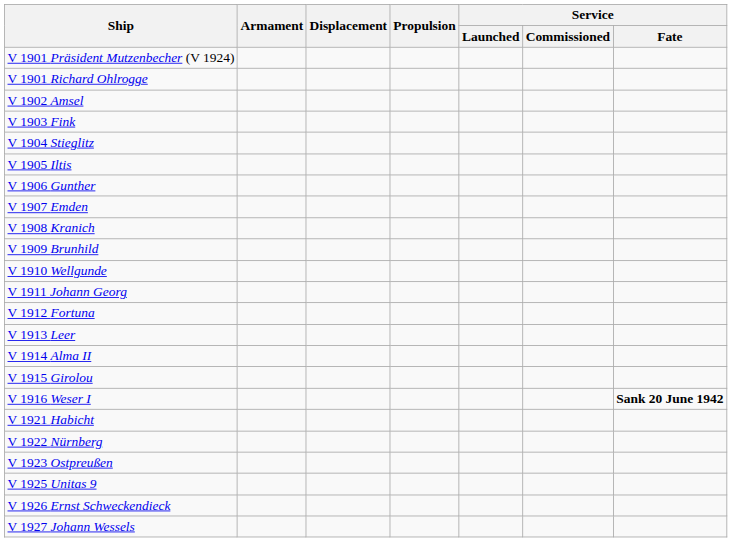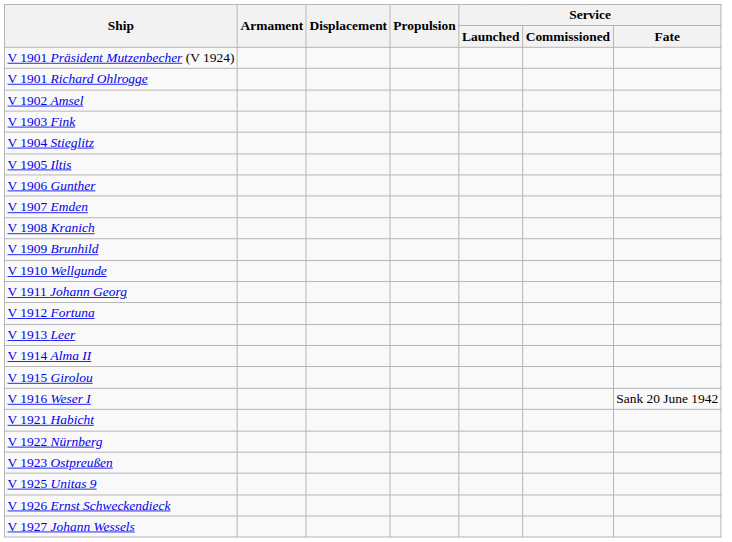(670, 398) bold -> (667, 398) normal
